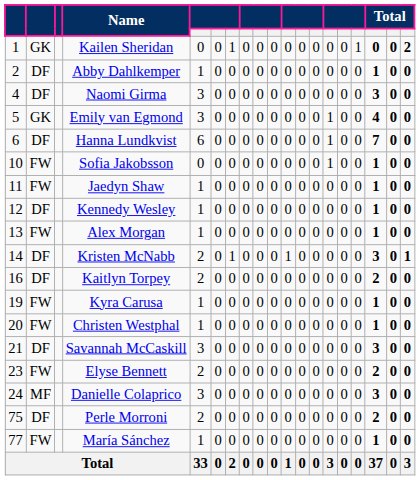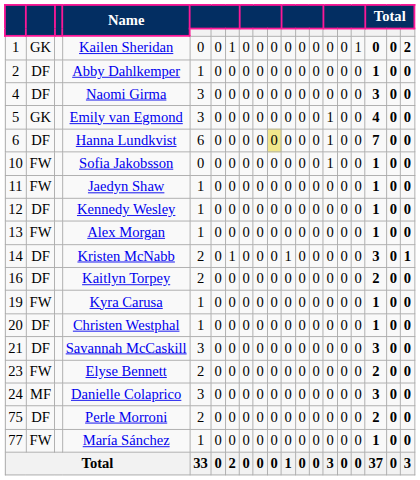(274, 140) no background -> (274, 140) khaki background
(40, 325) FW -> (40, 325) DF
